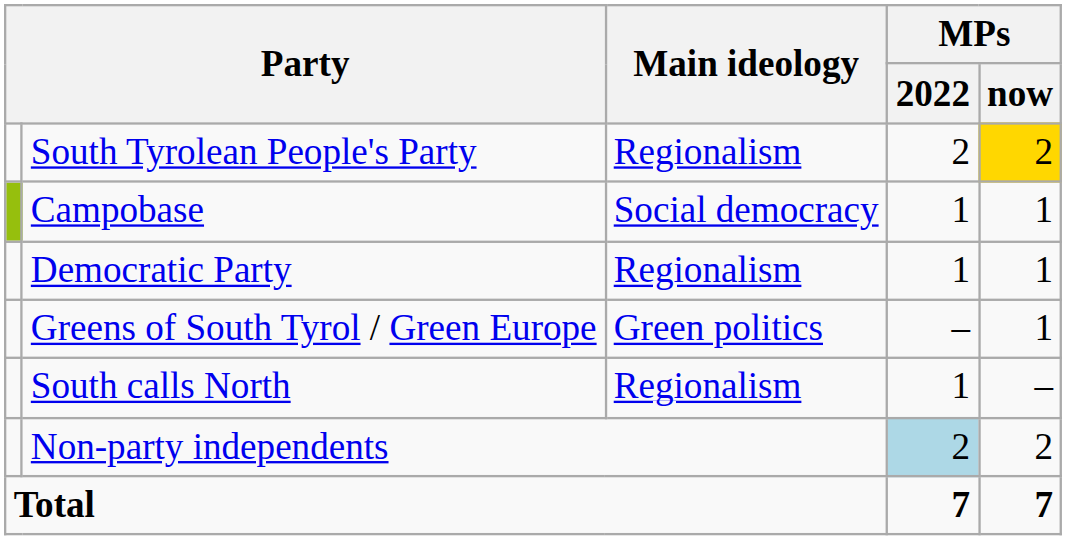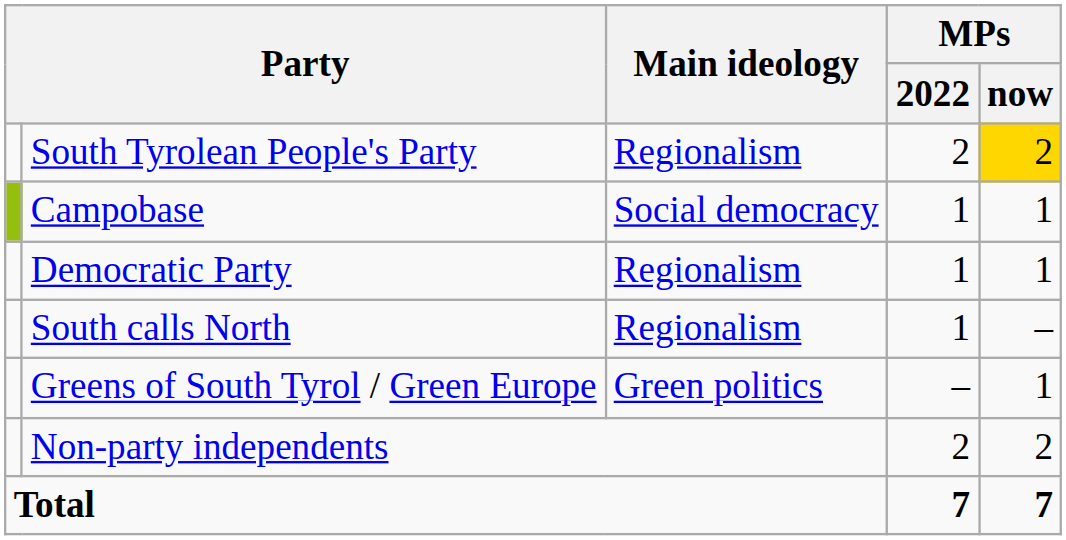rows swapped: (314, 328) <-> (161, 387)
(961, 446) lightblue background -> (961, 446) no background
